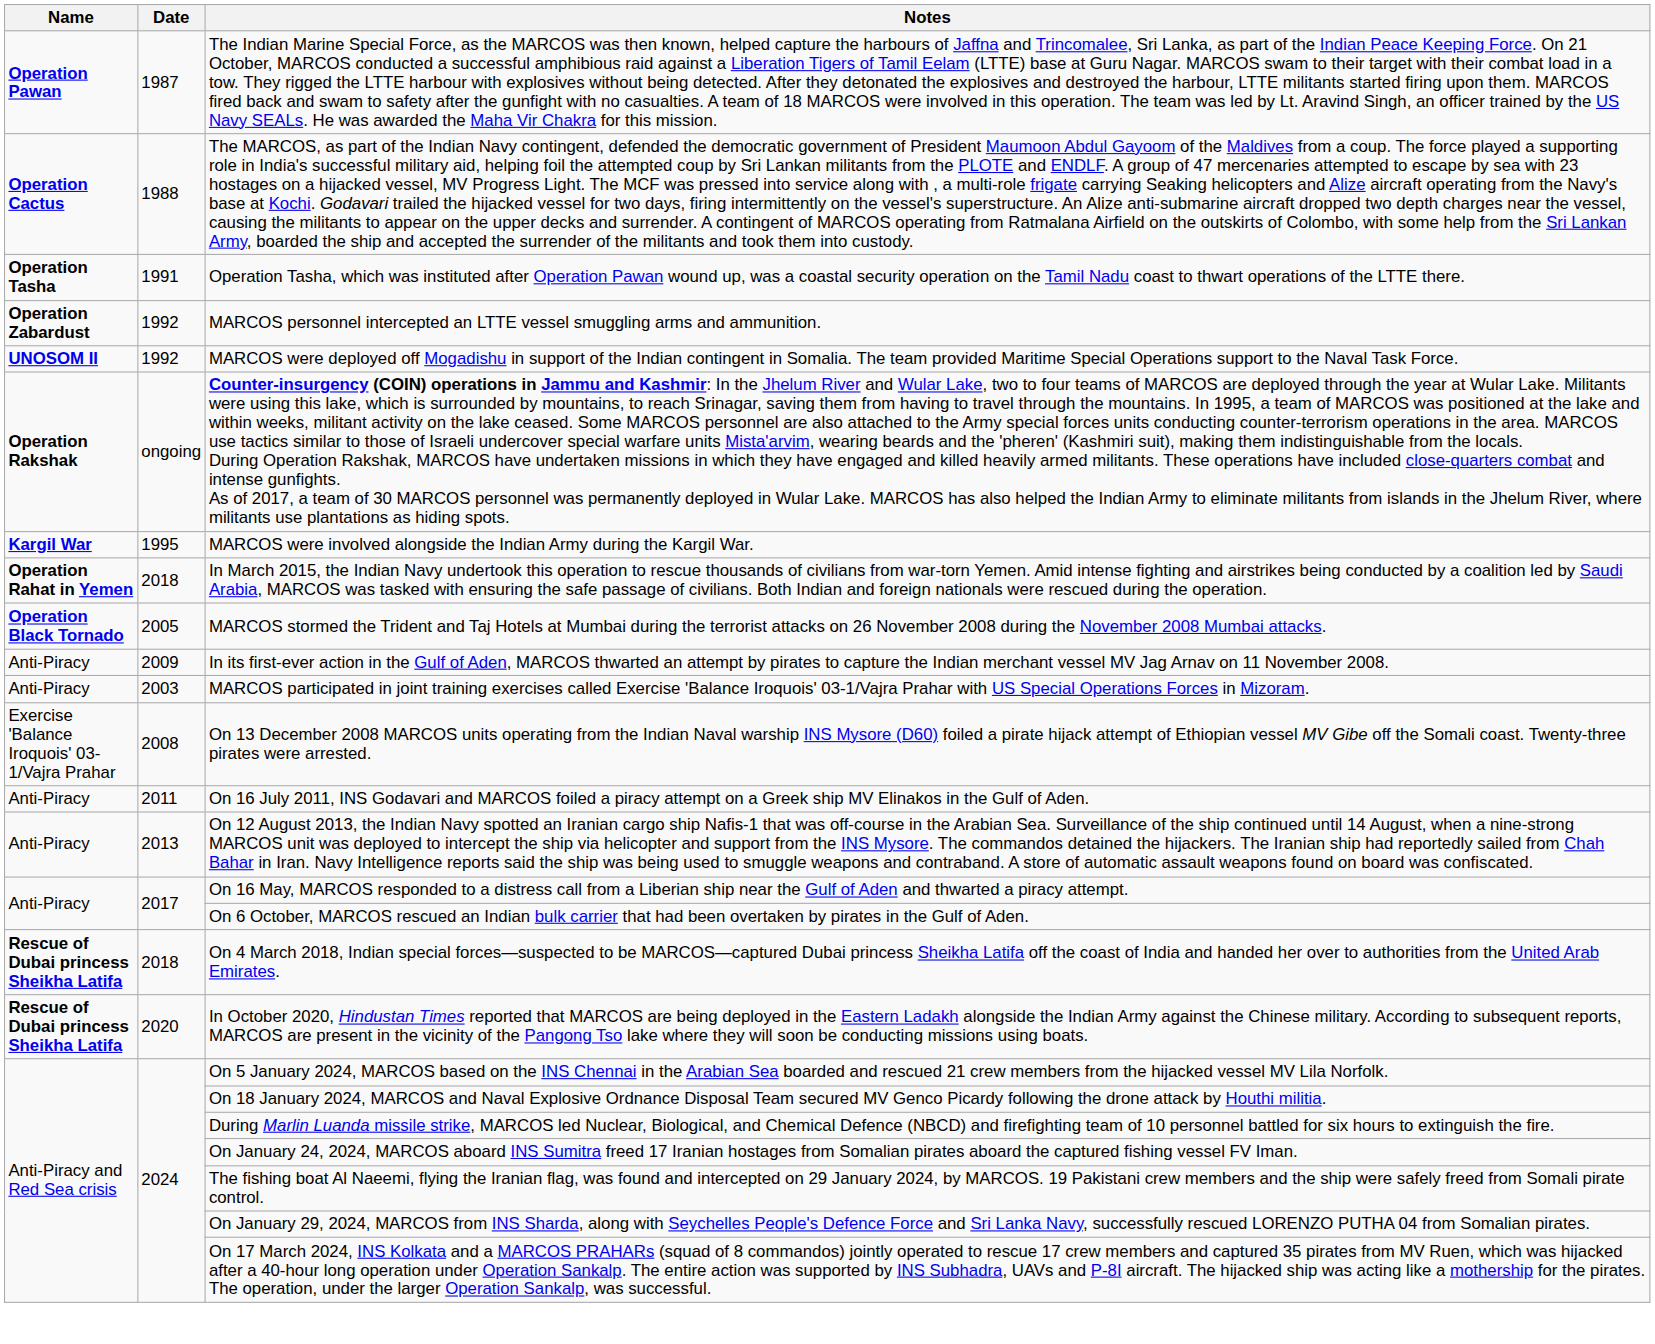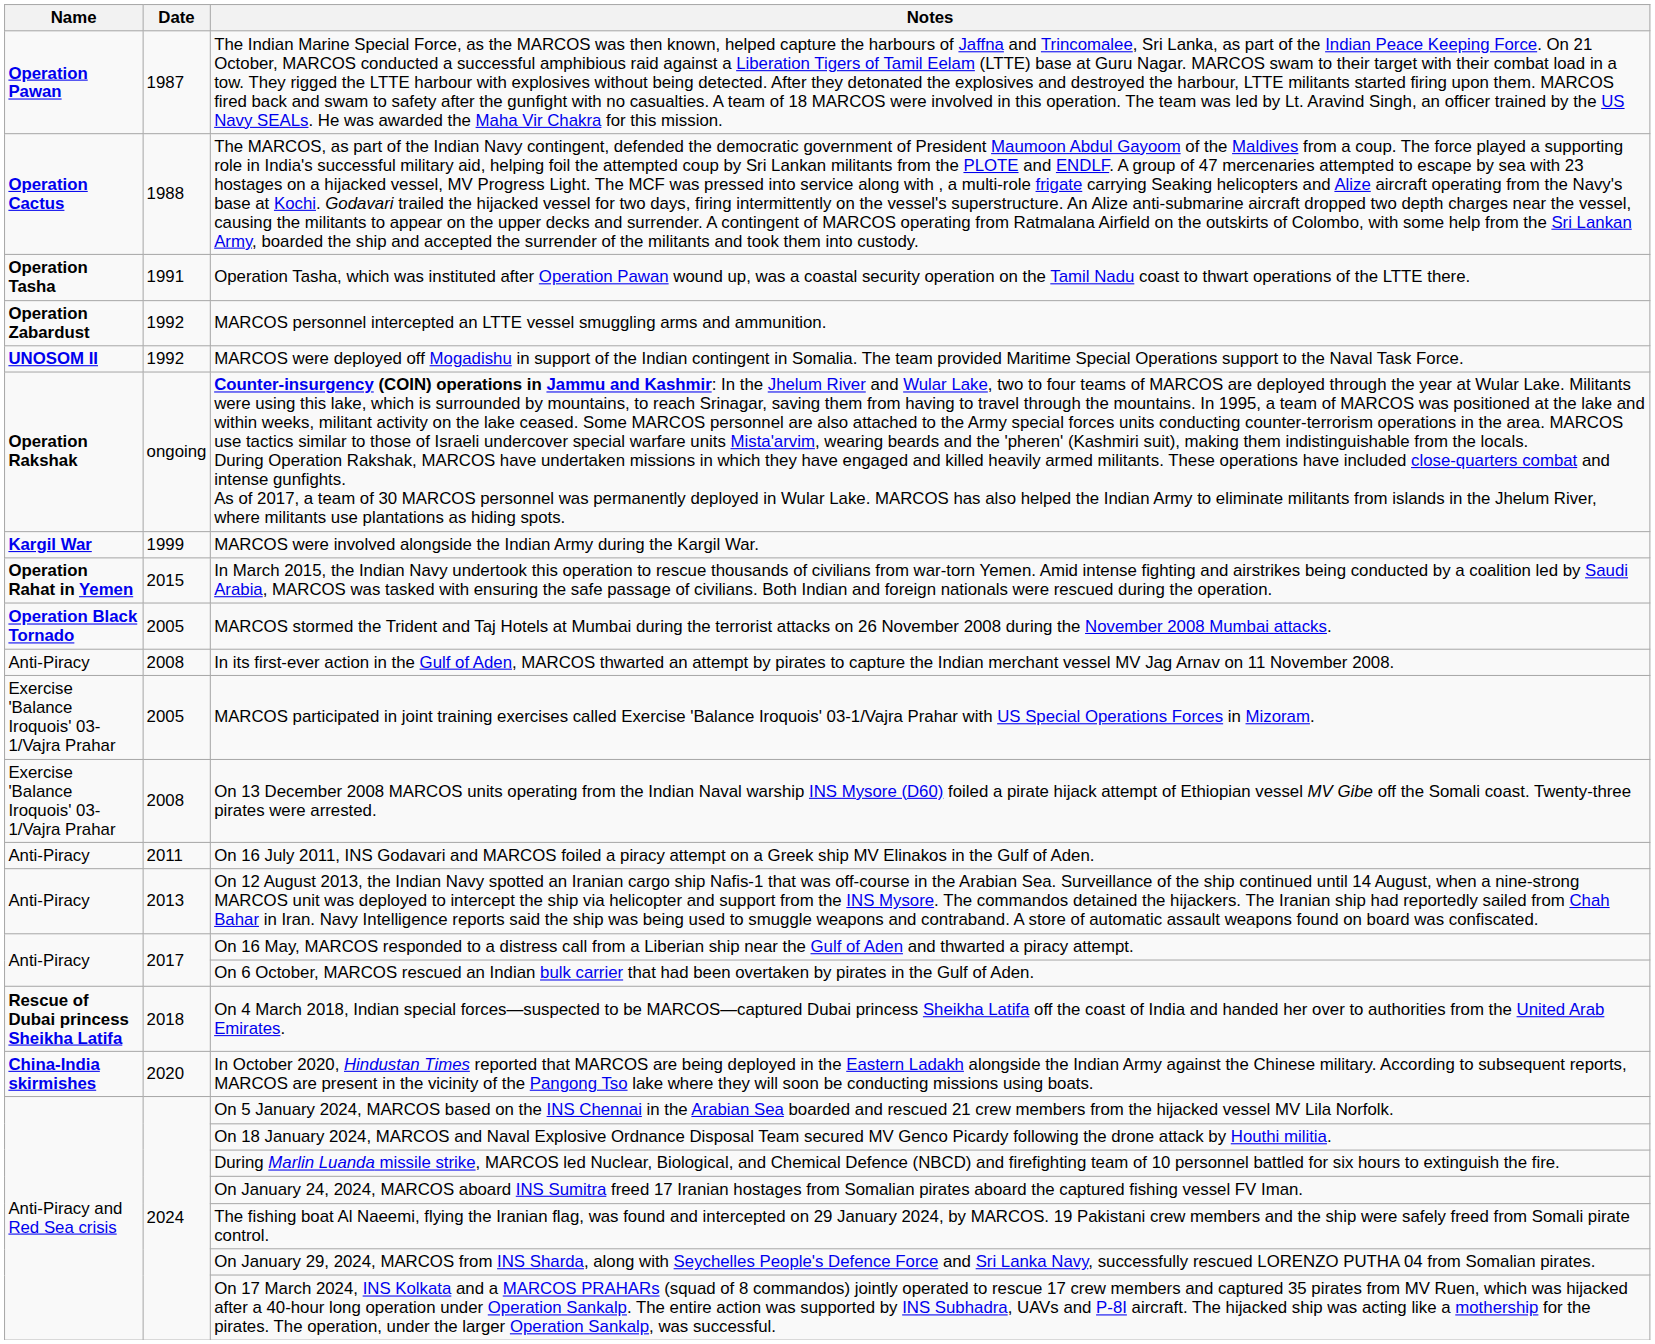(160, 544) 1995 -> (165, 544) 1999
(160, 580) 2018 -> (165, 580) 2015
(160, 662) 2009 -> (165, 662) 2008
(49, 688) Anti-Piracy -> (62, 717) Exercise 'Balance Iroquois' 03-1/Vajra Prahar
(160, 688) 2003 -> (165, 717) 2005
(69, 1026) Rescue of Dubai princess Sheikha Latifa -> (54, 1073) China-India skirmishes
